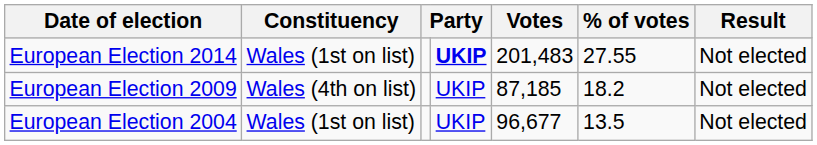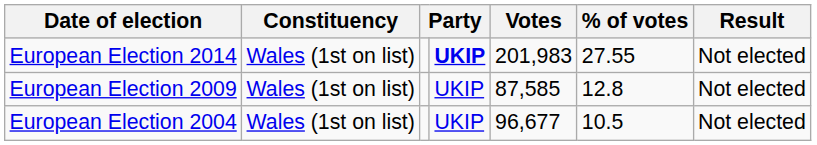(535, 55) 201,483 -> (534, 55) 201,983
(331, 88) Wales (4th on list) -> (331, 88) Wales (1st on list)
(529, 88) 87,185 -> (528, 88) 87,585
(604, 88) 18.2 -> (603, 88) 12.8
(604, 122) 13.5 -> (603, 122) 10.5
